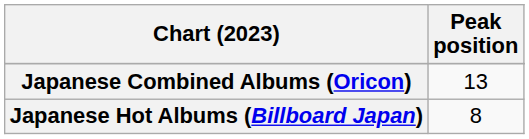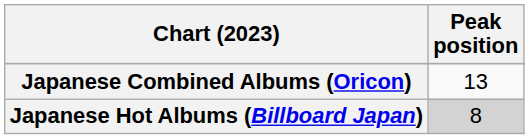(476, 116) no background -> (476, 116) lightgrey background
